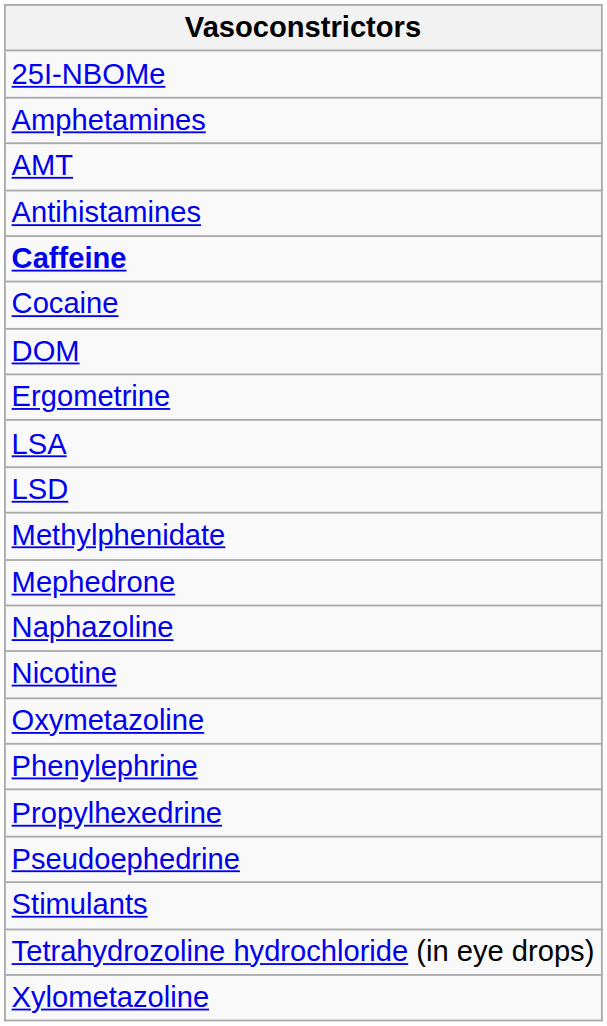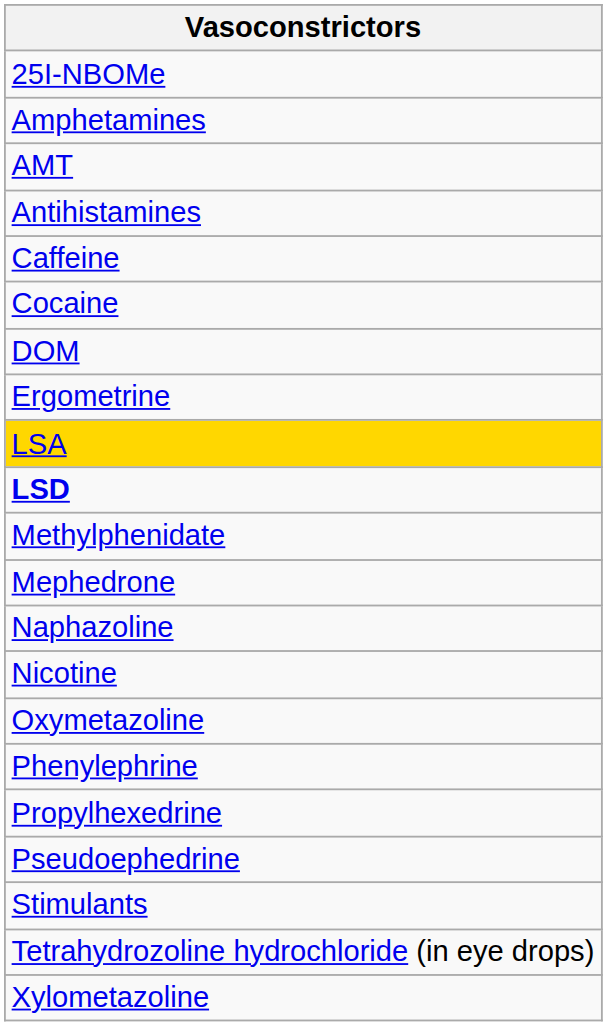(69, 258) bold -> (66, 258) normal
(39, 443) no background -> (39, 443) gold background
(40, 489) normal -> (41, 489) bold
